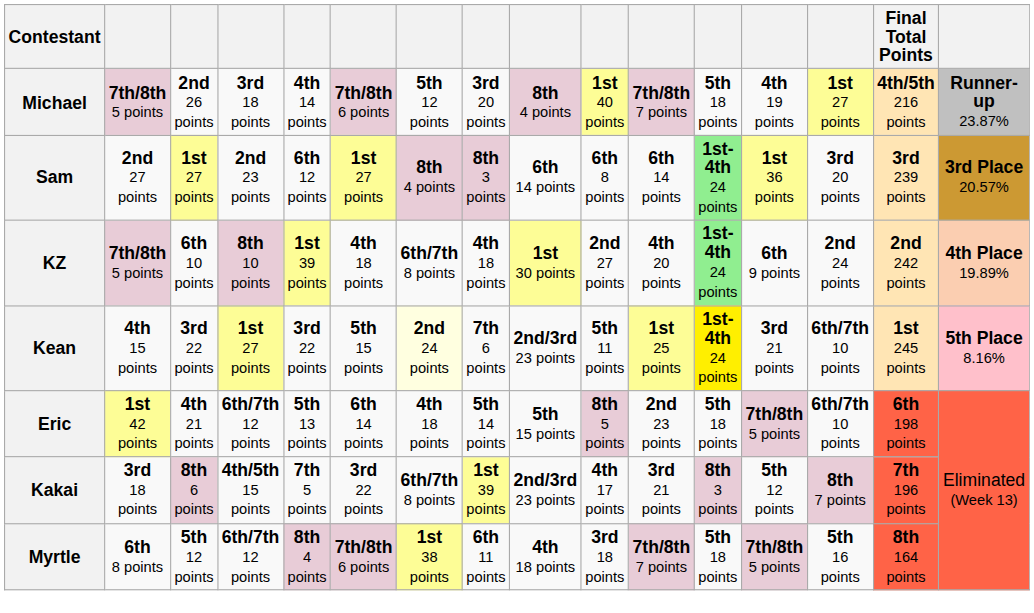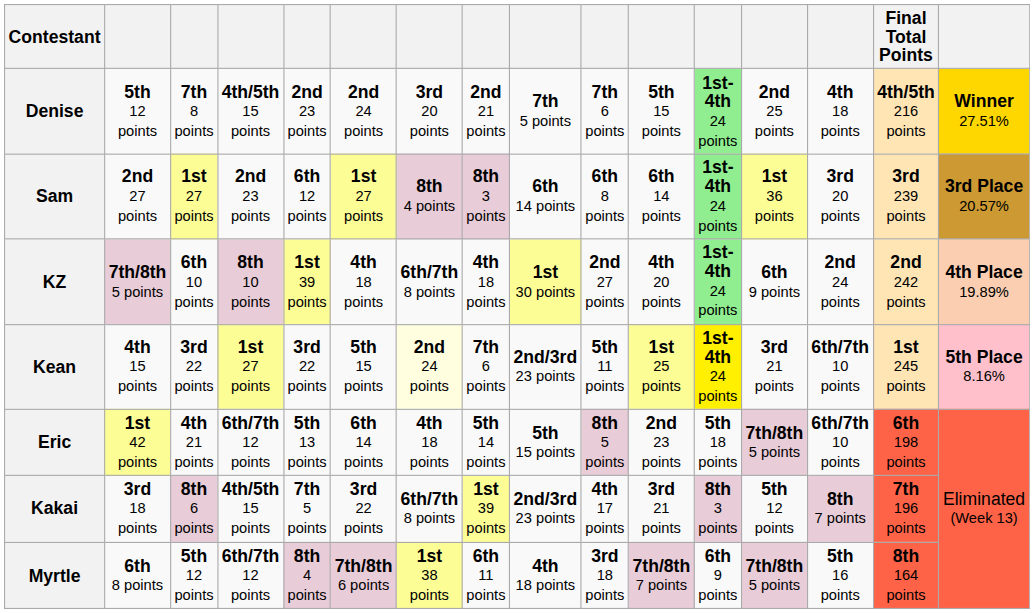+ row: (55, 111)
- row: (55, 102)
(718, 556) 5th 18 points -> (718, 575) 6th 9 points
